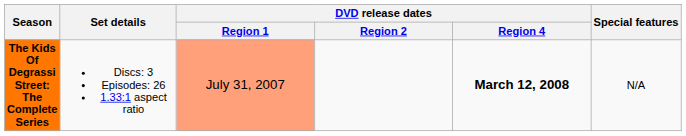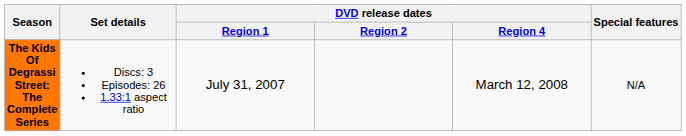(245, 85) lightsalmon background -> (245, 85) no background
(522, 85) bold -> (522, 85) normal
